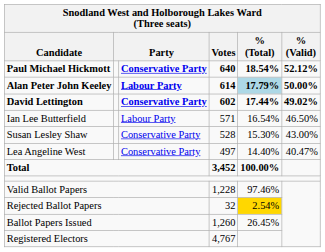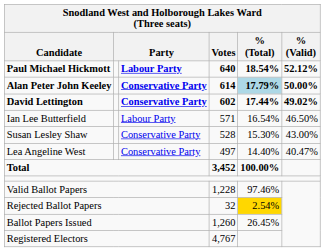(164, 69) Conservative Party -> (151, 69) Labour Party
(151, 85) Labour Party -> (164, 85) Conservative Party
